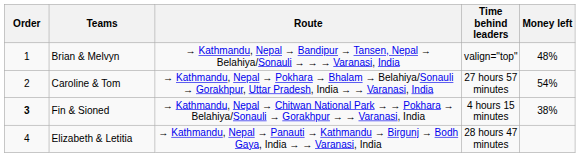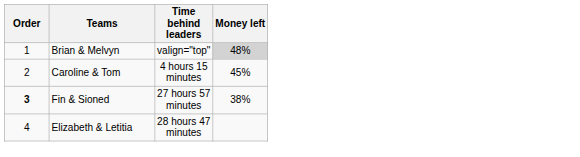- column: (308, 23)
(547, 56) no background -> (240, 51) lightgrey background
(491, 84) 27 hours 57 minutes -> (184, 72) 4 hours 15 minutes
(547, 84) 54% -> (240, 72) 45%
(491, 111) 4 hours 15 minutes -> (184, 100) 27 hours 57 minutes
